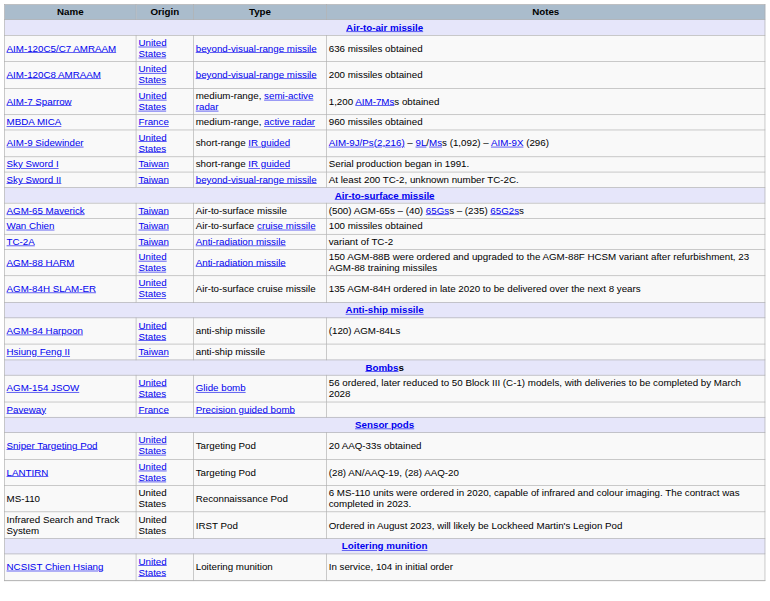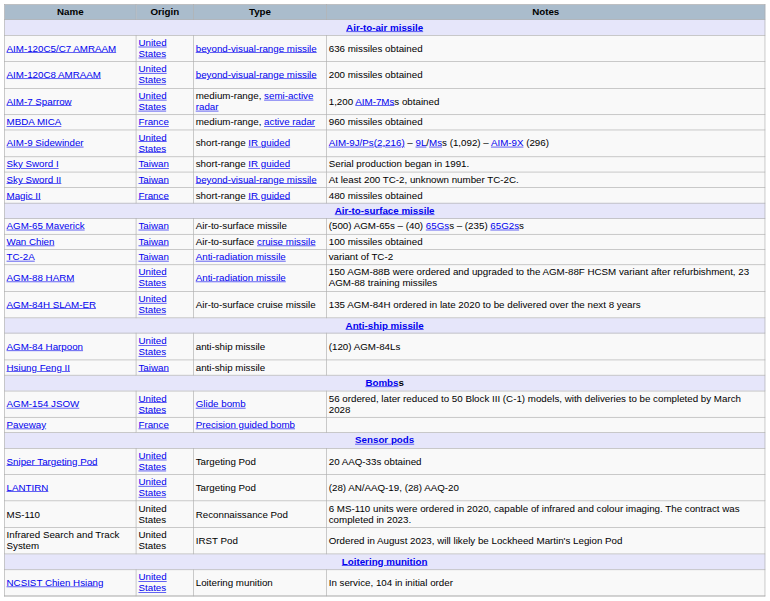+ row: (24, 195)
